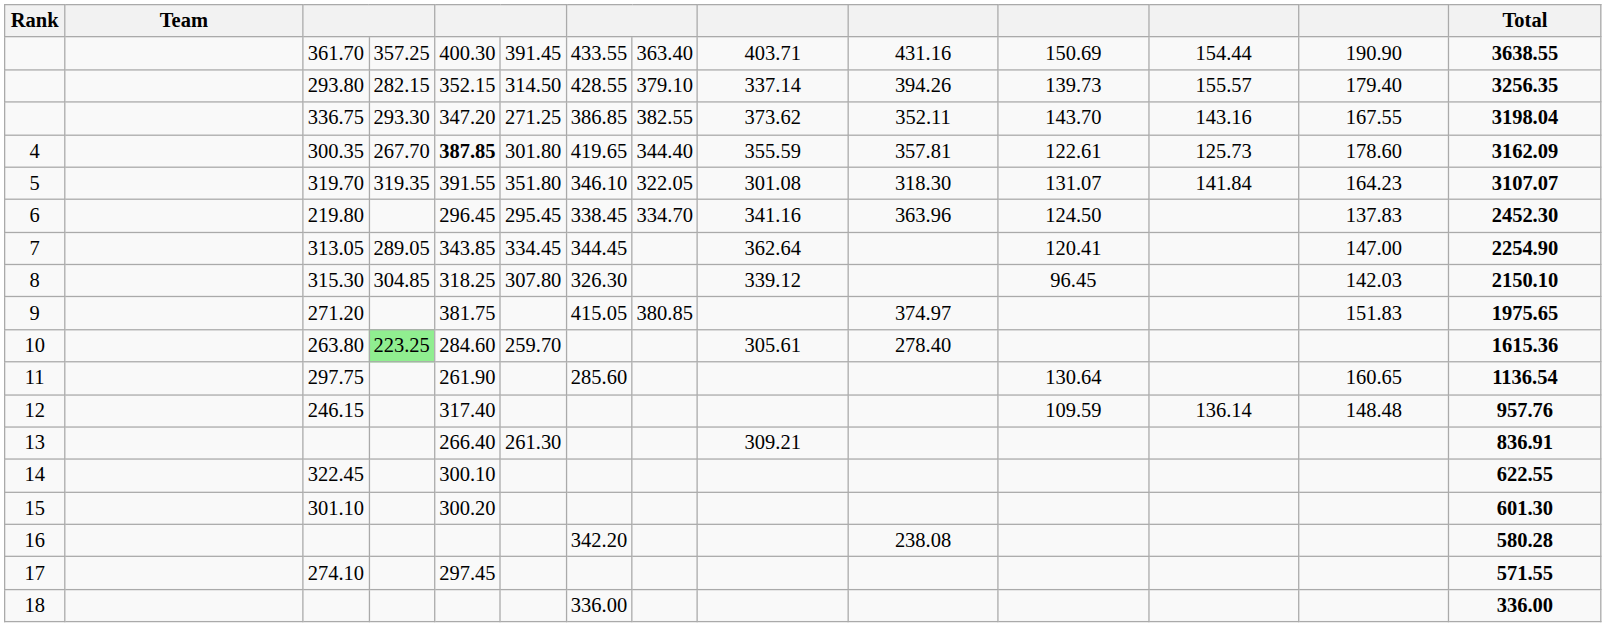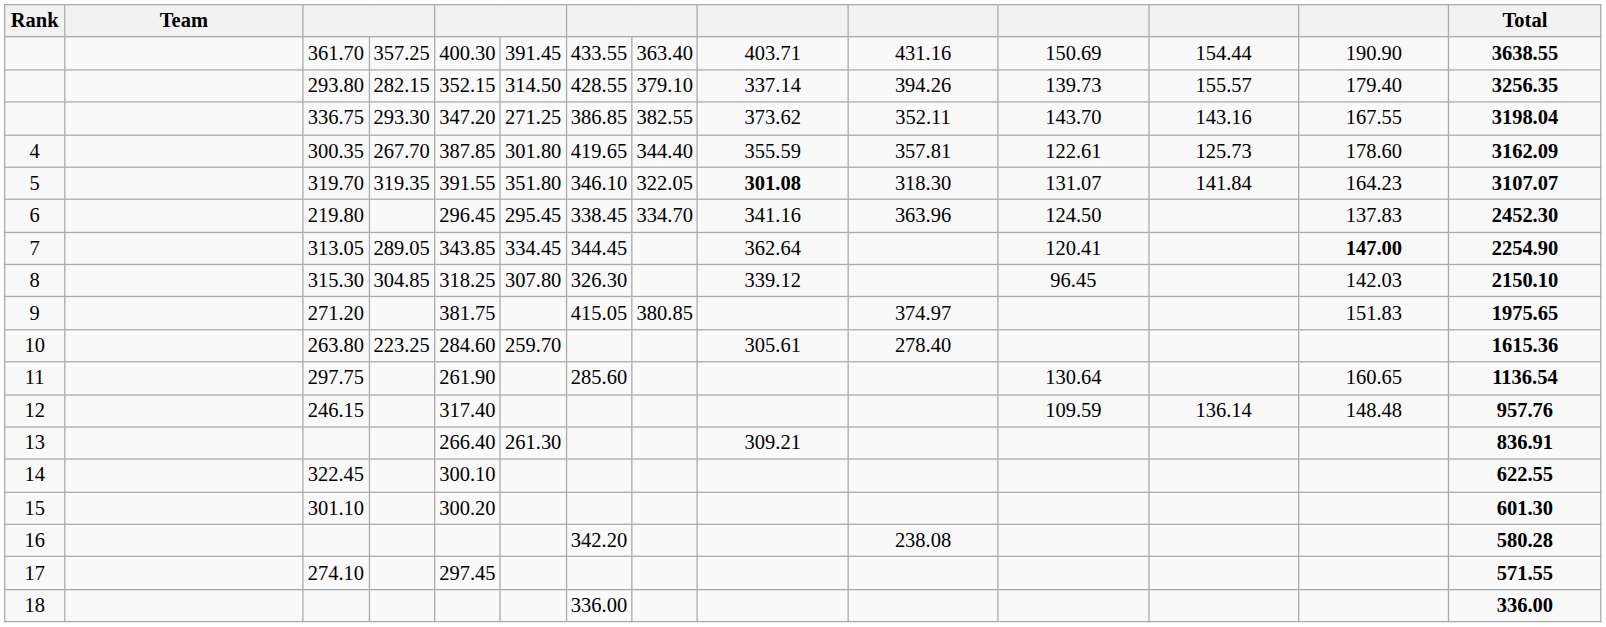(467, 150) bold -> (467, 150) normal
(773, 183) normal -> (773, 183) bold
(1374, 248) normal -> (1374, 248) bold
(402, 345) lightgreen background -> (402, 345) no background
